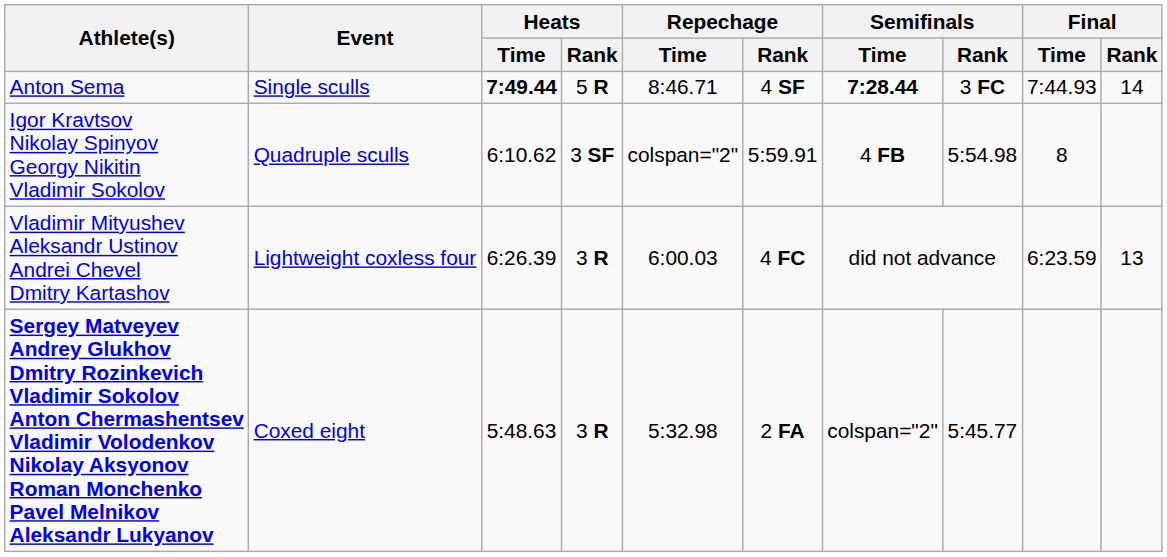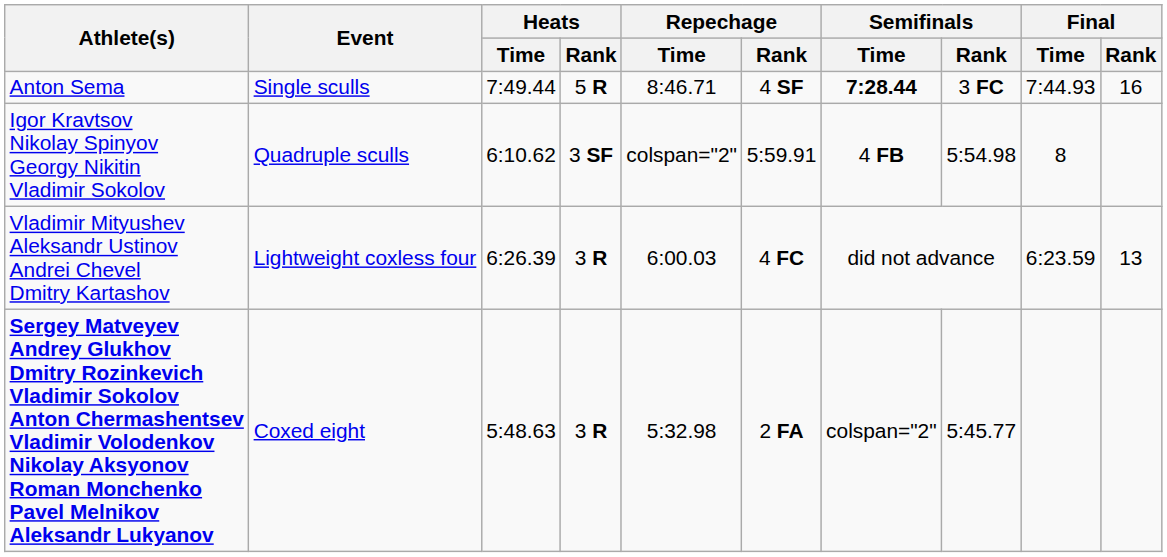(522, 88) bold -> (521, 88) normal
(1132, 88) 14 -> (1131, 88) 16
